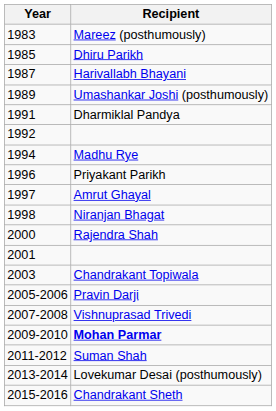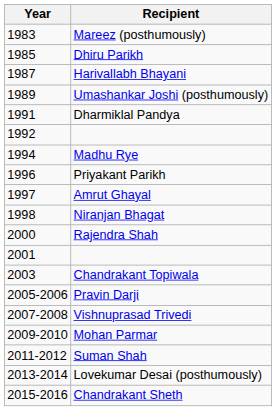(117, 335) bold -> (115, 335) normal
